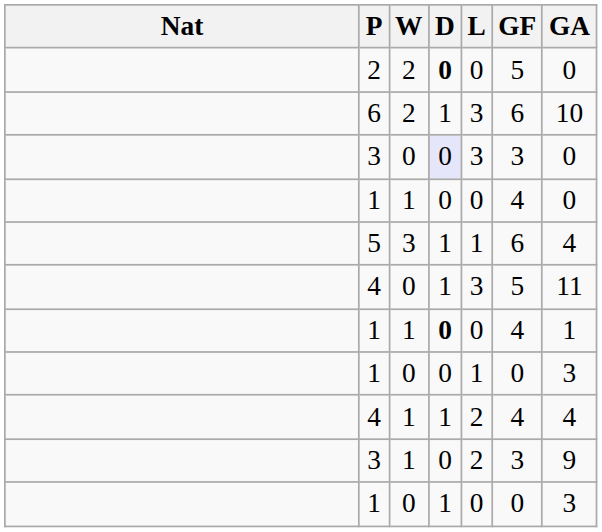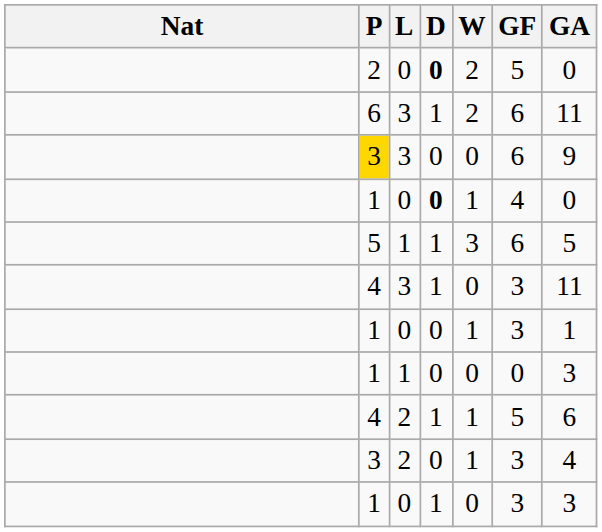columns swapped: (409, 26) <-> (477, 26)
(569, 112) 10 -> (569, 112) 11
(374, 156) no background -> (374, 156) gold background
(445, 156) lavender background -> (436, 156) no background
(517, 156) 3 -> (517, 156) 6
(569, 156) 0 -> (569, 156) 9
(445, 199) normal -> (436, 199) bold
(569, 243) 4 -> (569, 243) 5
(517, 286) 5 -> (517, 286) 3
(445, 329) bold -> (436, 329) normal
(517, 329) 4 -> (517, 329) 3
(517, 416) 4 -> (517, 416) 5
(569, 416) 4 -> (569, 416) 6
(569, 460) 9 -> (569, 460) 4
(517, 503) 0 -> (517, 503) 3
